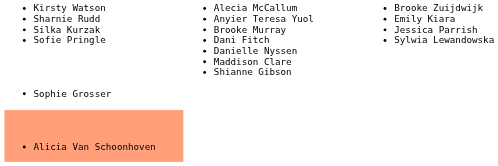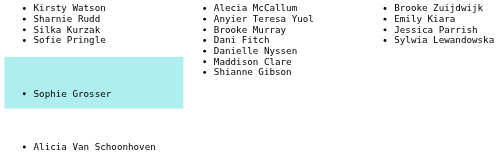(94, 93) no background -> (94, 93) paleturquoise background
(94, 147) lightsalmon background -> (94, 147) no background
